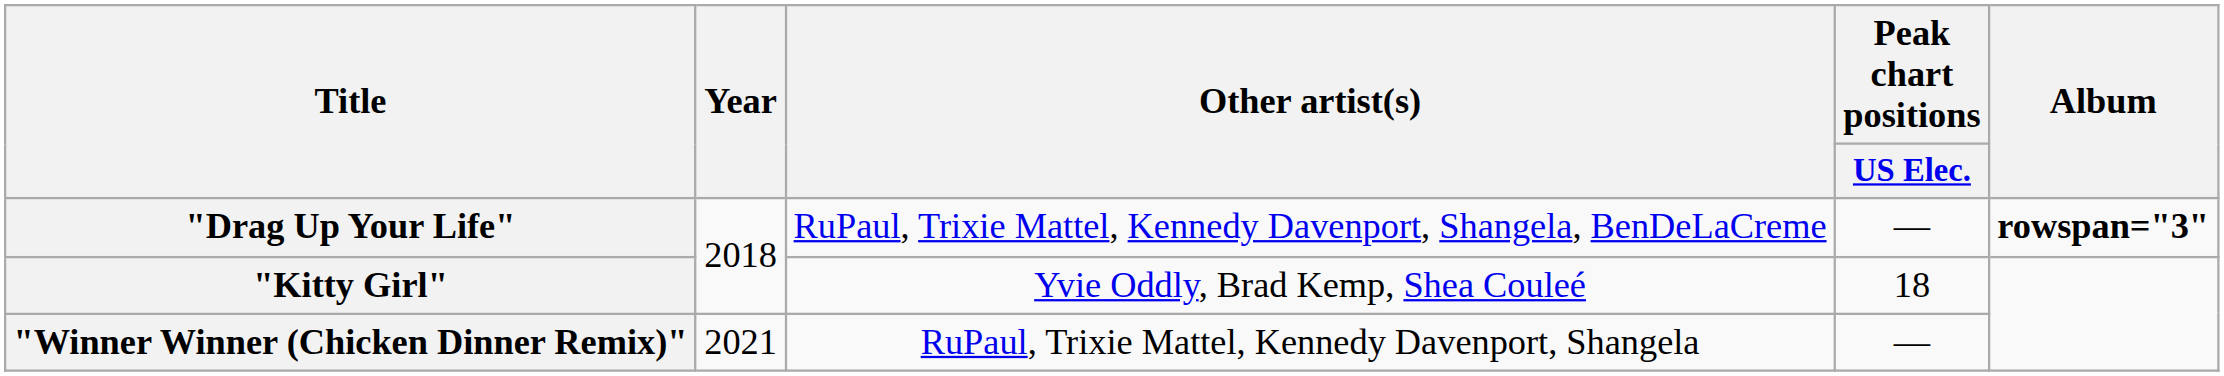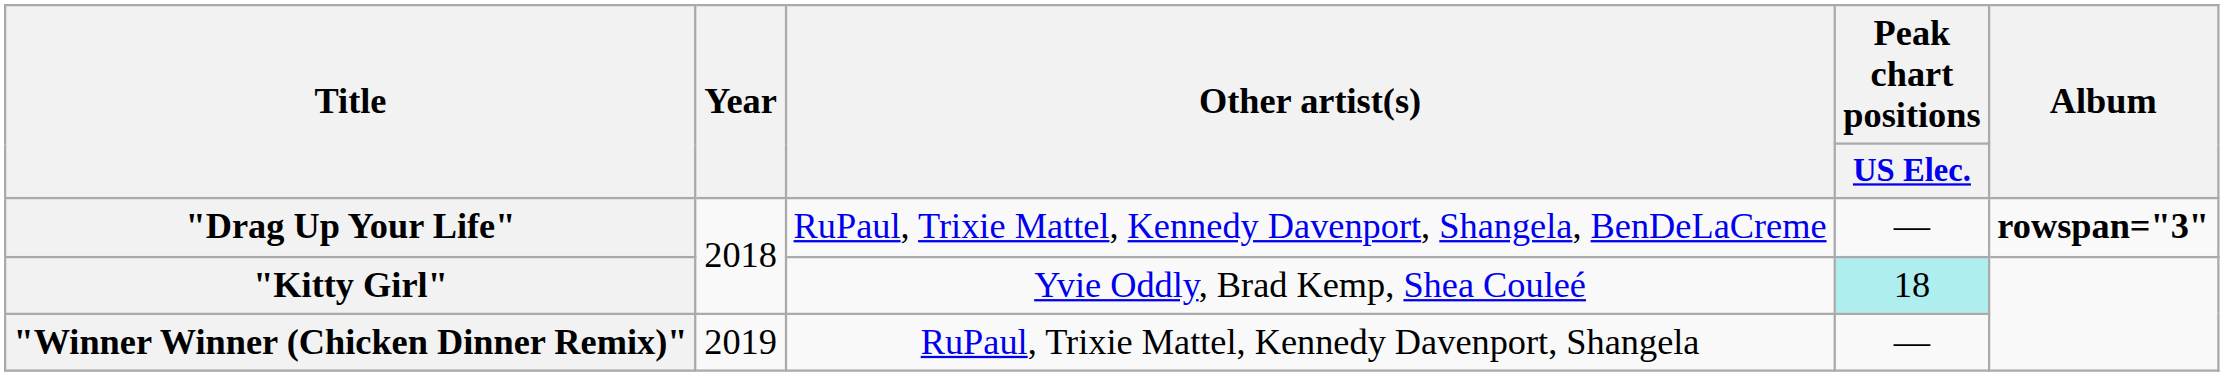(1912, 284) no background -> (1912, 284) paleturquoise background
(741, 341) 2021 -> (741, 341) 2019
